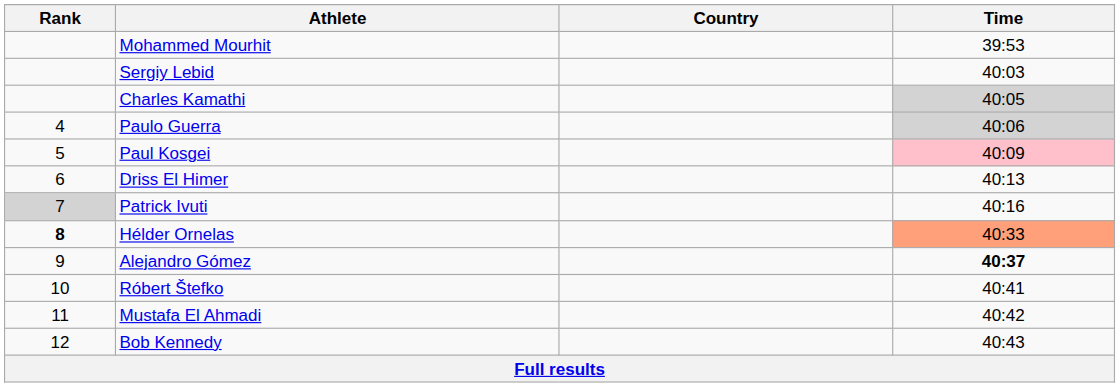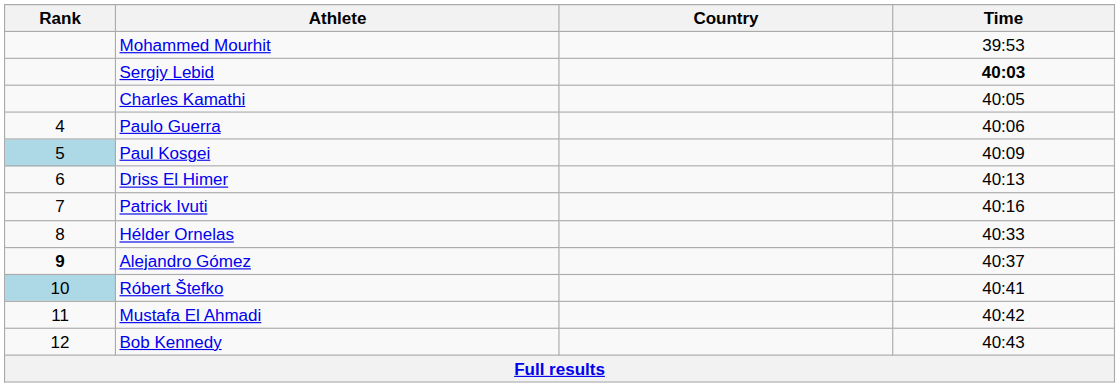(1003, 72) normal -> (1003, 72) bold
(1003, 99) lightgrey background -> (1003, 99) no background
(1003, 126) lightgrey background -> (1003, 126) no background
(60, 153) no background -> (60, 153) lightblue background
(1003, 153) pink background -> (1003, 153) no background
(60, 207) lightgrey background -> (60, 207) no background
(60, 234) bold -> (60, 234) normal
(1003, 234) lightsalmon background -> (1003, 234) no background
(60, 261) normal -> (60, 261) bold
(1003, 261) bold -> (1003, 261) normal
(60, 288) no background -> (60, 288) lightblue background
